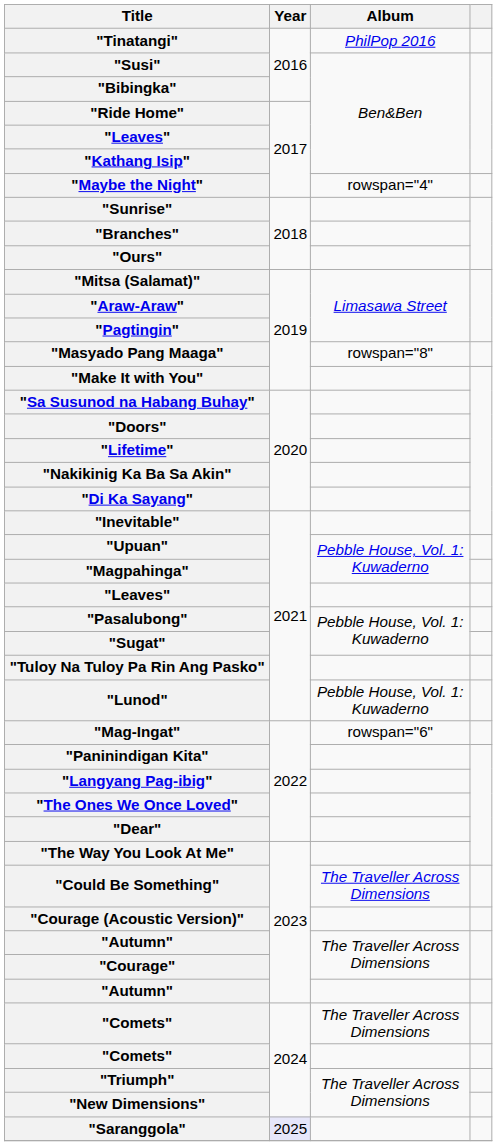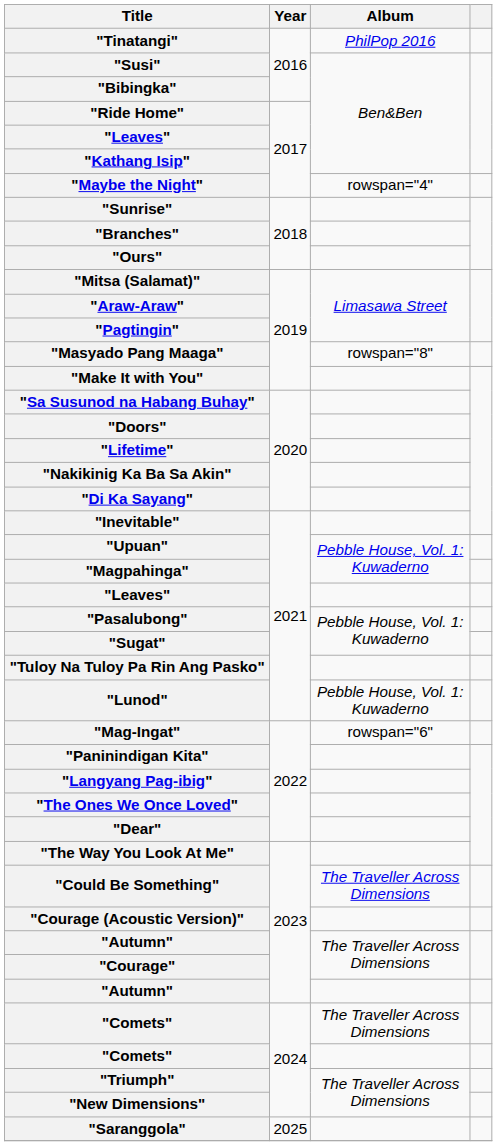(290, 1128) lavender background -> (290, 1128) no background
